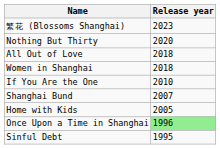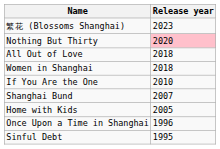(163, 41) no background -> (163, 41) pink background
(163, 123) lightgreen background -> (163, 123) no background
